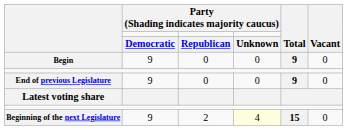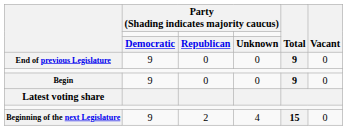rows swapped: (63, 81) <-> (63, 60)
(257, 117) lightyellow background -> (257, 117) no background
